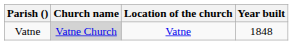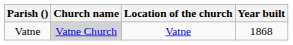(261, 31) 1848 -> (261, 31) 1868
